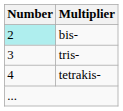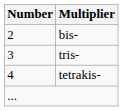(11, 34) paleturquoise background -> (11, 34) no background
